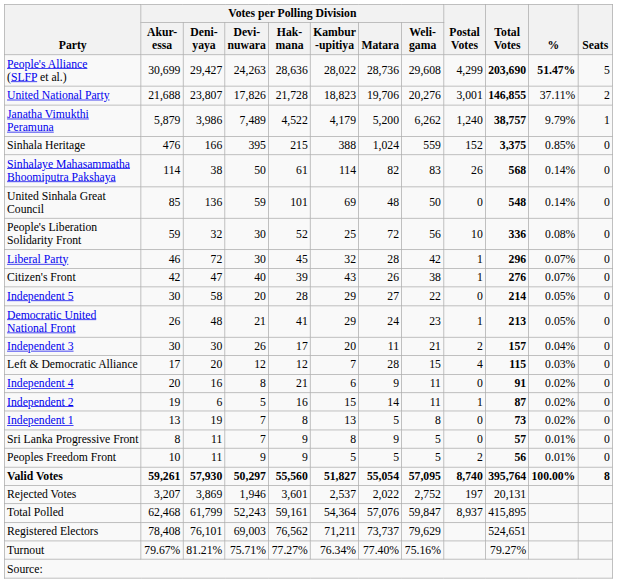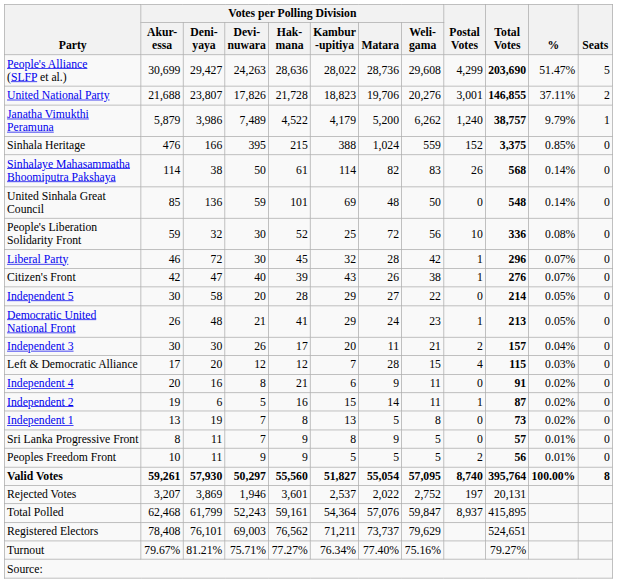(556, 70) bold -> (557, 70) normal
